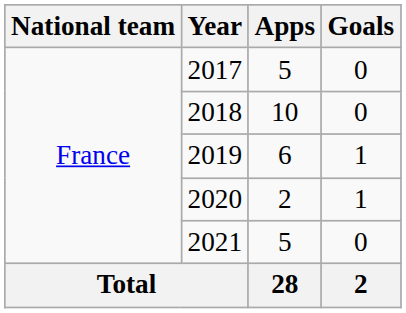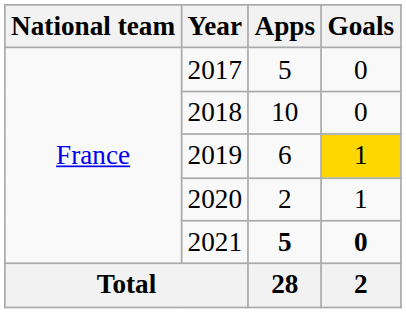(361, 155) no background -> (361, 155) gold background
(285, 241) normal -> (285, 241) bold
(361, 241) normal -> (361, 241) bold
